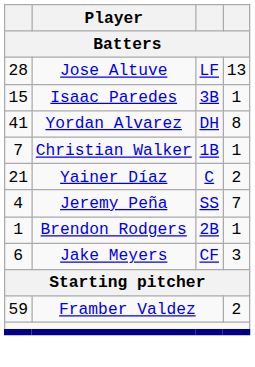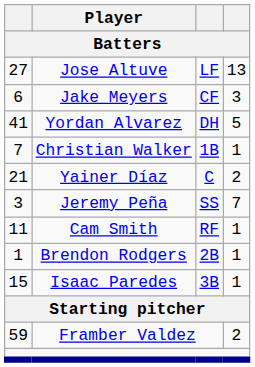(18, 71) 28 -> (18, 71) 27
rows swapped: (114, 97) <-> (114, 256)
(236, 124) 8 -> (236, 124) 5
(18, 203) 4 -> (18, 203) 3
+ row: (114, 230)
